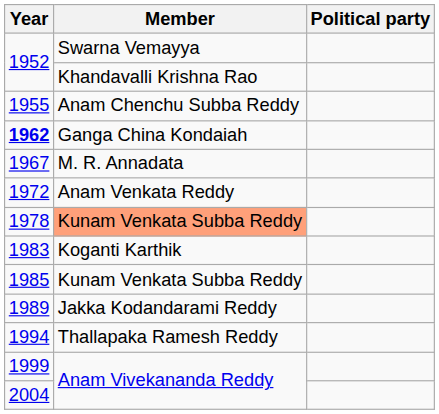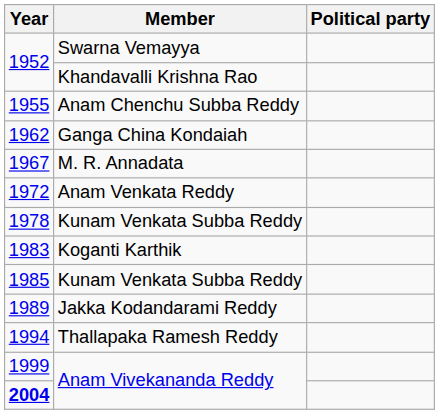(29, 134) bold -> (29, 134) normal
(180, 221) lightsalmon background -> (180, 221) no background
(29, 395) normal -> (29, 395) bold
